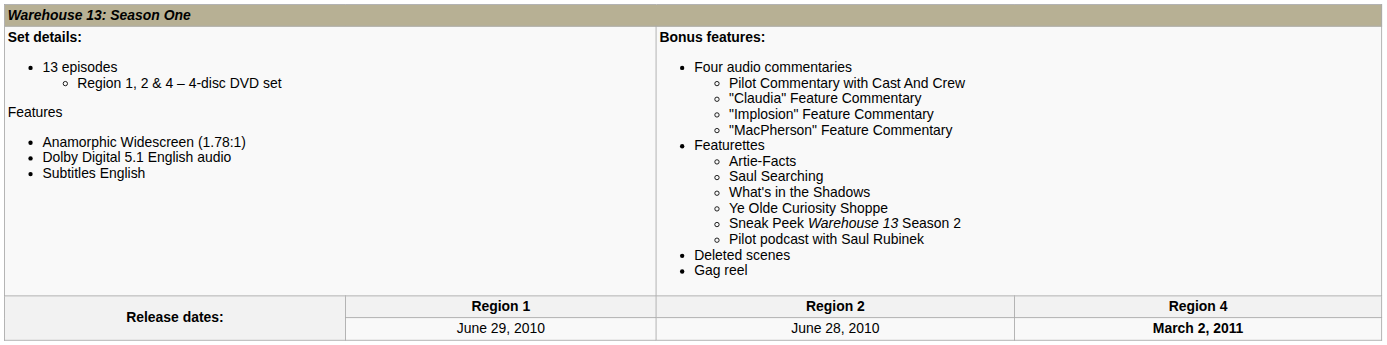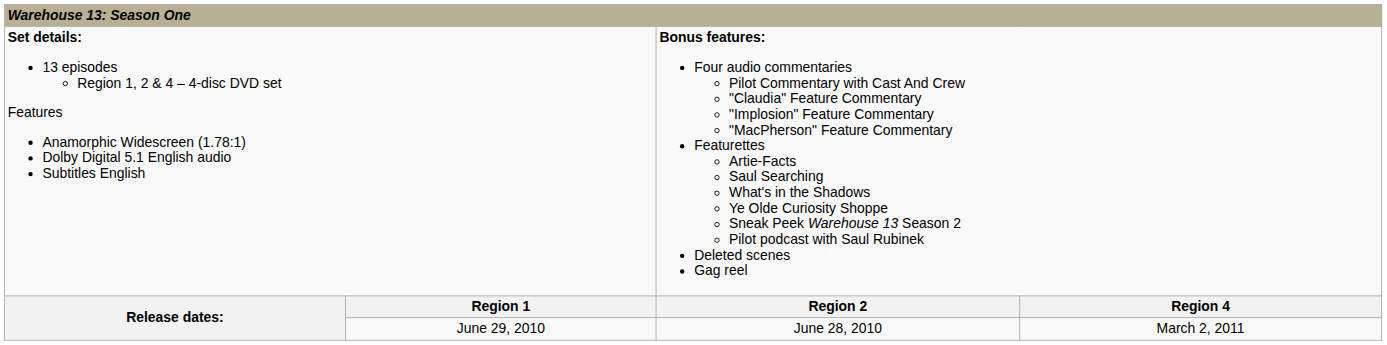(1198, 328) bold -> (1201, 328) normal
